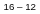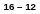(20, 6) normal -> (20, 6) bold
